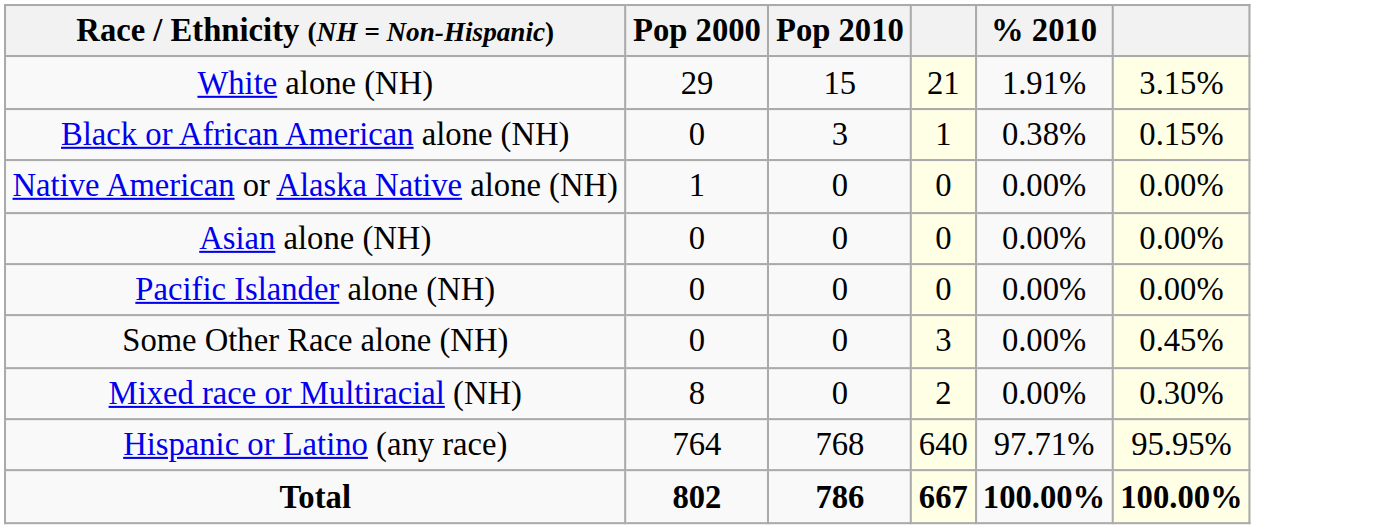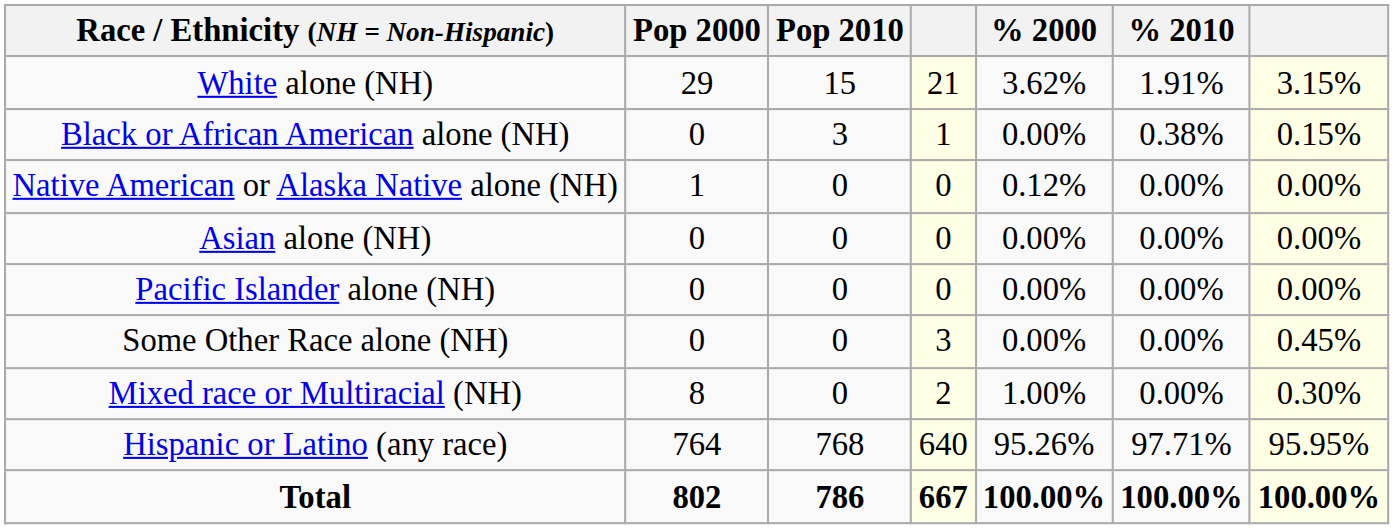+ column: (1044, 30)
